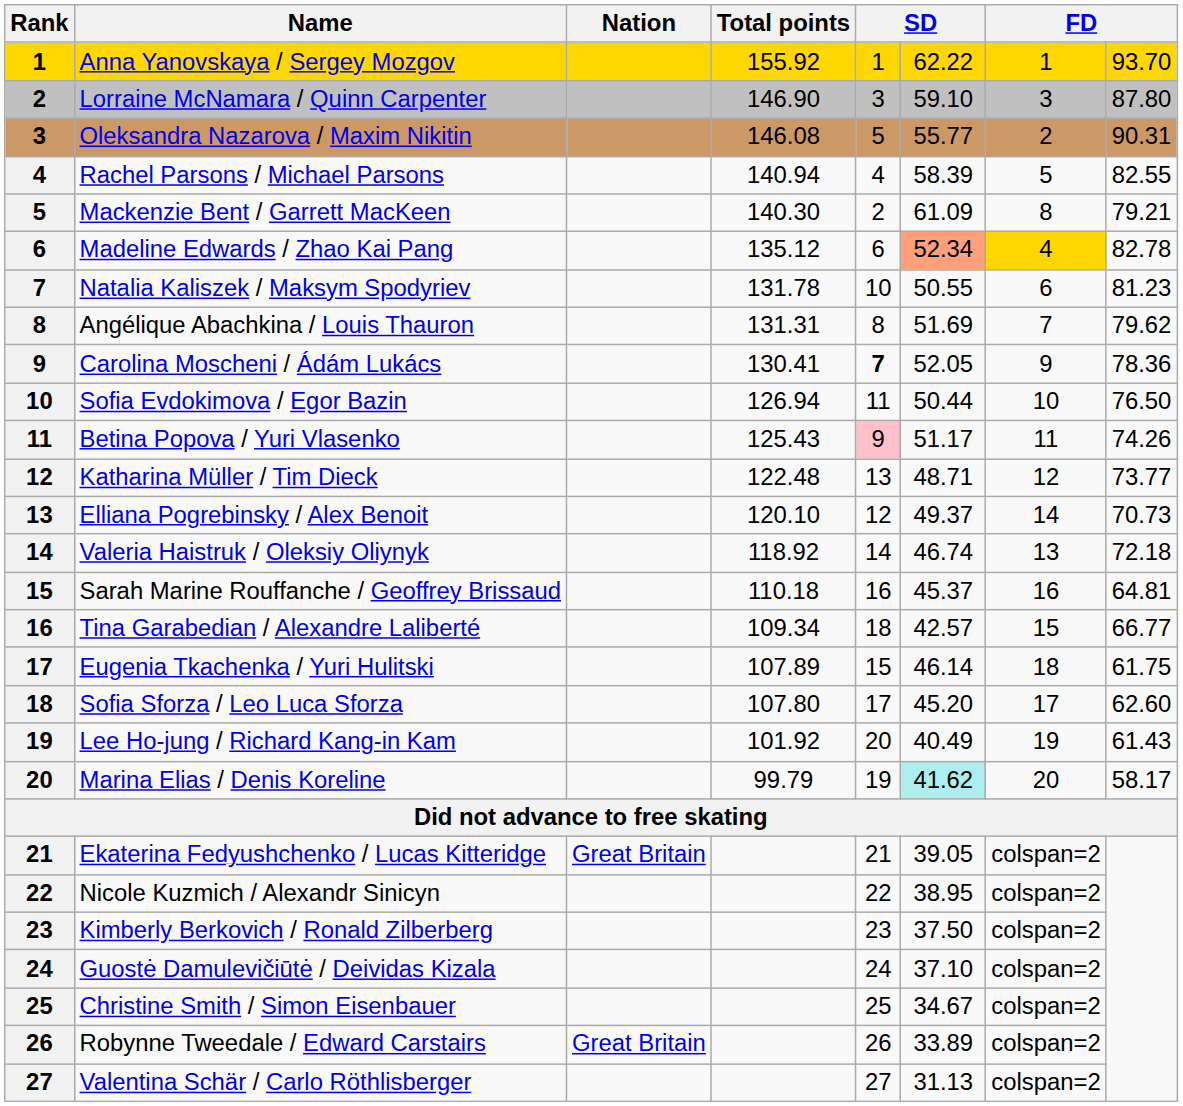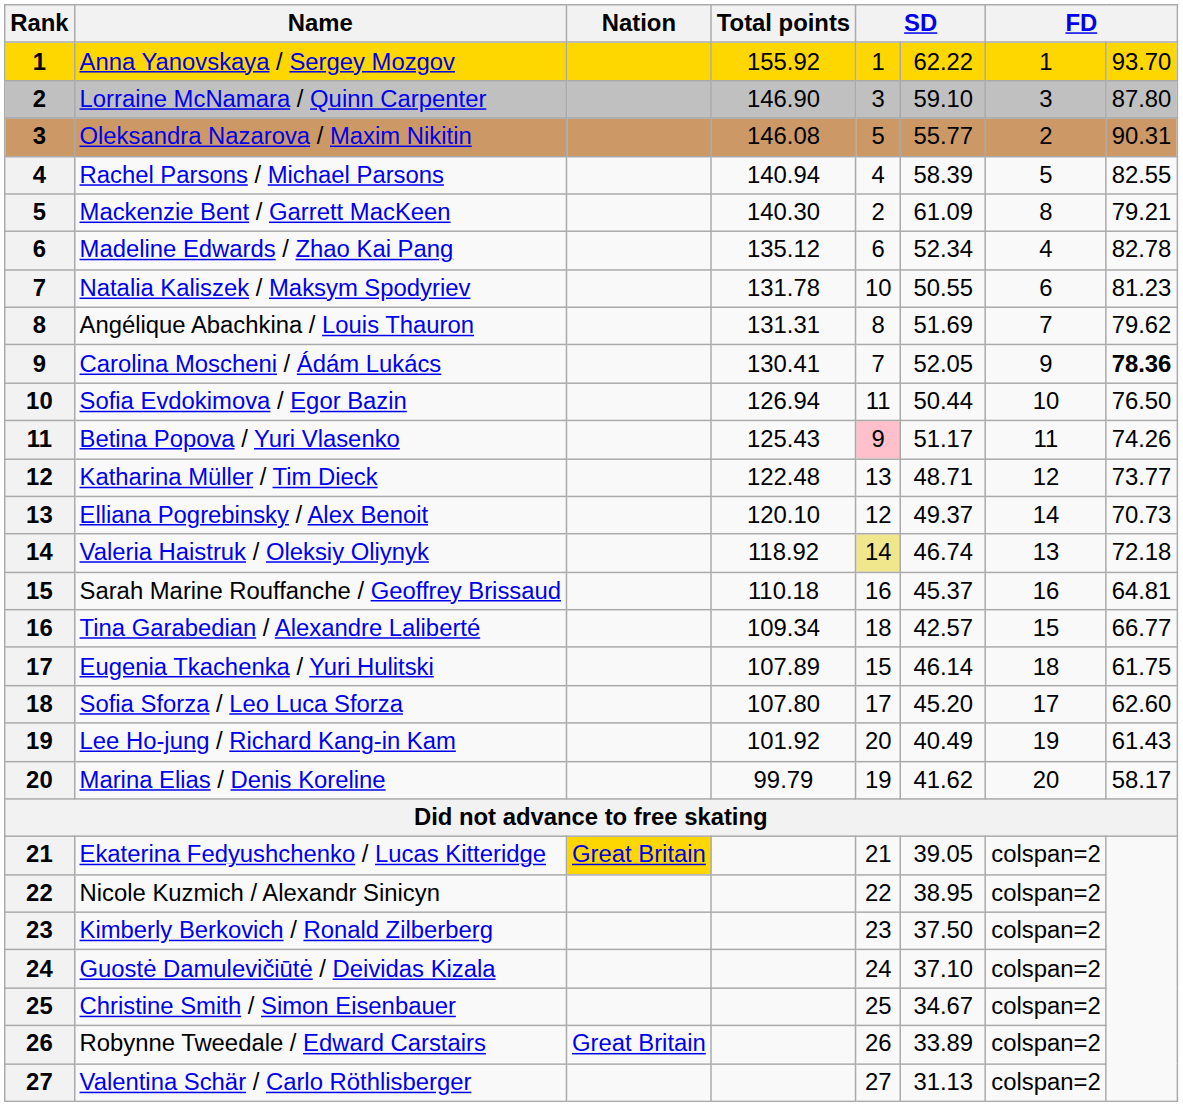(943, 250) lightsalmon background -> (943, 250) no background
(1046, 250) gold background -> (1046, 250) no background
(878, 363) bold -> (878, 363) normal
(1141, 363) normal -> (1141, 363) bold
(878, 552) no background -> (878, 552) khaki background
(943, 779) paleturquoise background -> (943, 779) no background
(639, 855) no background -> (639, 855) gold background
